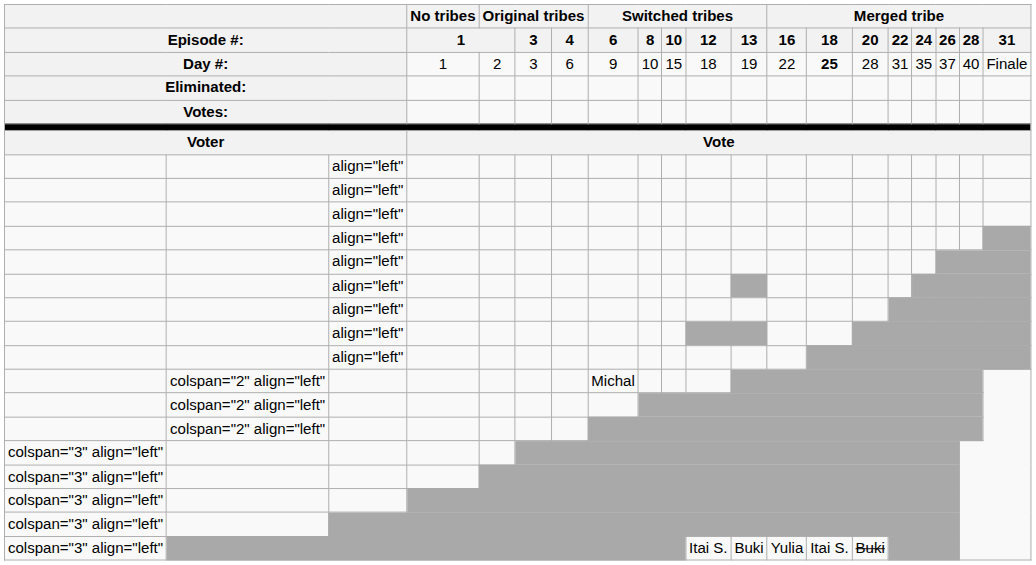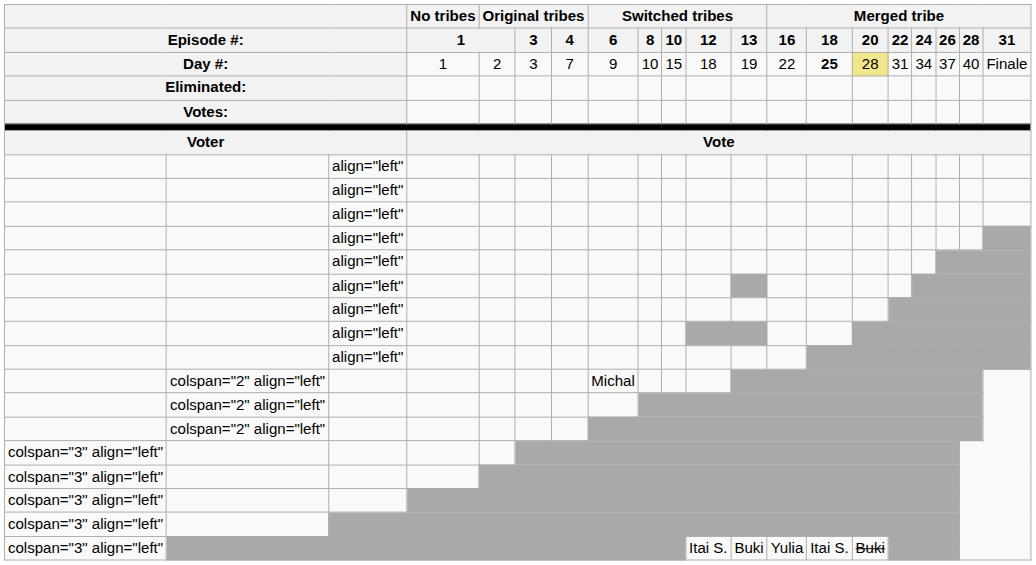(570, 64) 6 -> (570, 64) 7
(870, 64) no background -> (870, 64) khaki background
(924, 64) 35 -> (924, 64) 34
